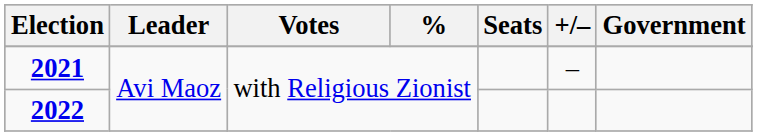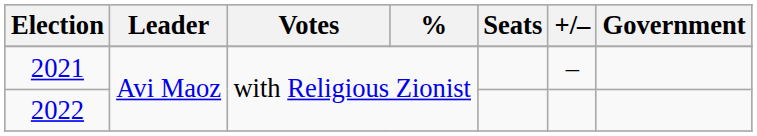(57, 67) bold -> (57, 67) normal
(57, 109) bold -> (57, 109) normal
